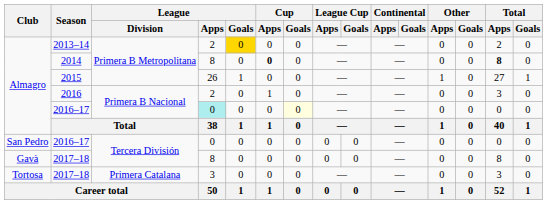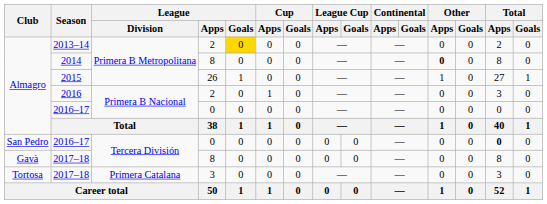(270, 61) bold -> (270, 61) normal
(442, 61) normal -> (442, 61) bold
(499, 61) bold -> (499, 61) normal
(212, 110) paleturquoise background -> (212, 110) no background
(298, 110) lightyellow background -> (298, 110) no background
(499, 142) normal -> (499, 142) bold
